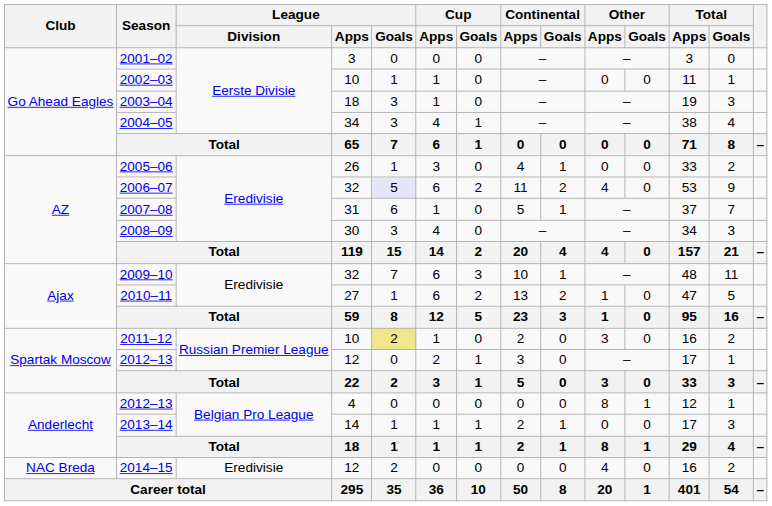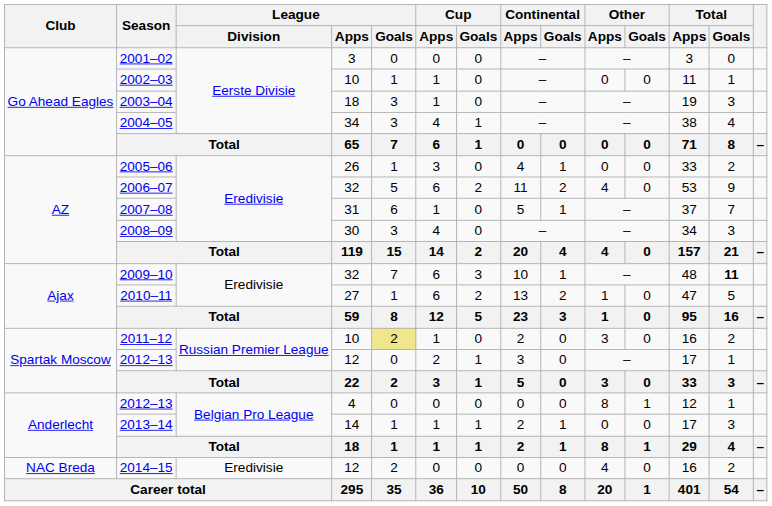(394, 187) lavender background -> (394, 187) no background
(731, 274) normal -> (731, 274) bold
